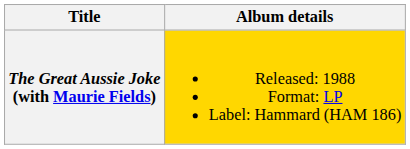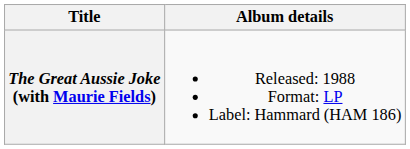(285, 96) gold background -> (285, 96) no background
